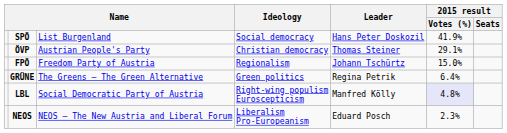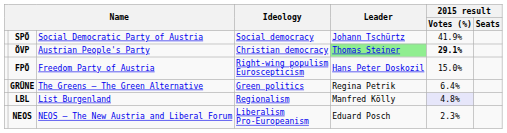(75, 37) List Burgenland -> (121, 37) Social Democratic Party of Austria
(378, 37) Hans Peter Doskozil -> (369, 37) Johann Tschürtz
(366, 50) no background -> (366, 50) lightgreen background
(450, 50) normal -> (450, 50) bold
(263, 63) Regionalism -> (282, 68) Right-wing populism Euroscepticism
(369, 63) Johann Tschürtz -> (378, 68) Hans Peter Doskozil
(121, 94) Social Democratic Party of Austria -> (75, 99) List Burgenland
(282, 94) Right-wing populism Euroscepticism -> (263, 99) Regionalism
